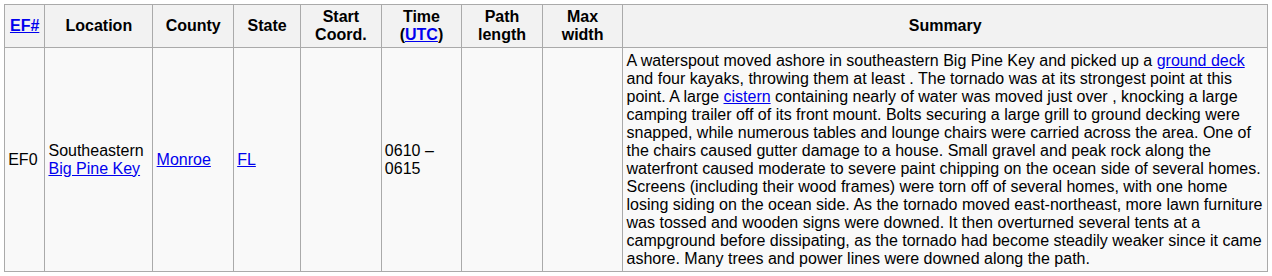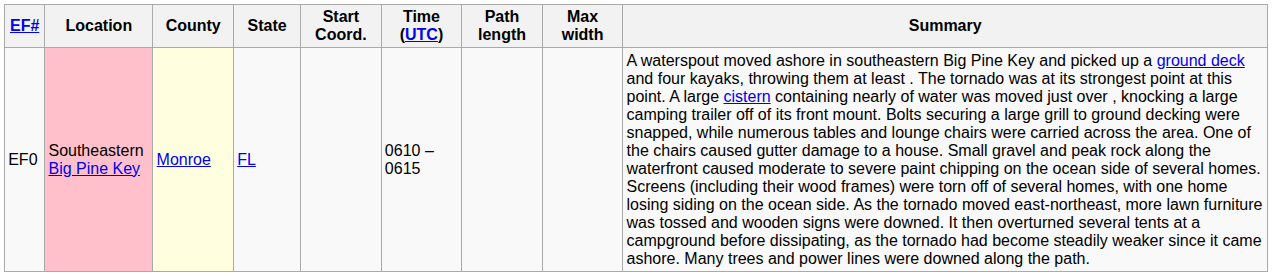(96, 159) no background -> (96, 159) pink background
(184, 159) no background -> (184, 159) lightyellow background
